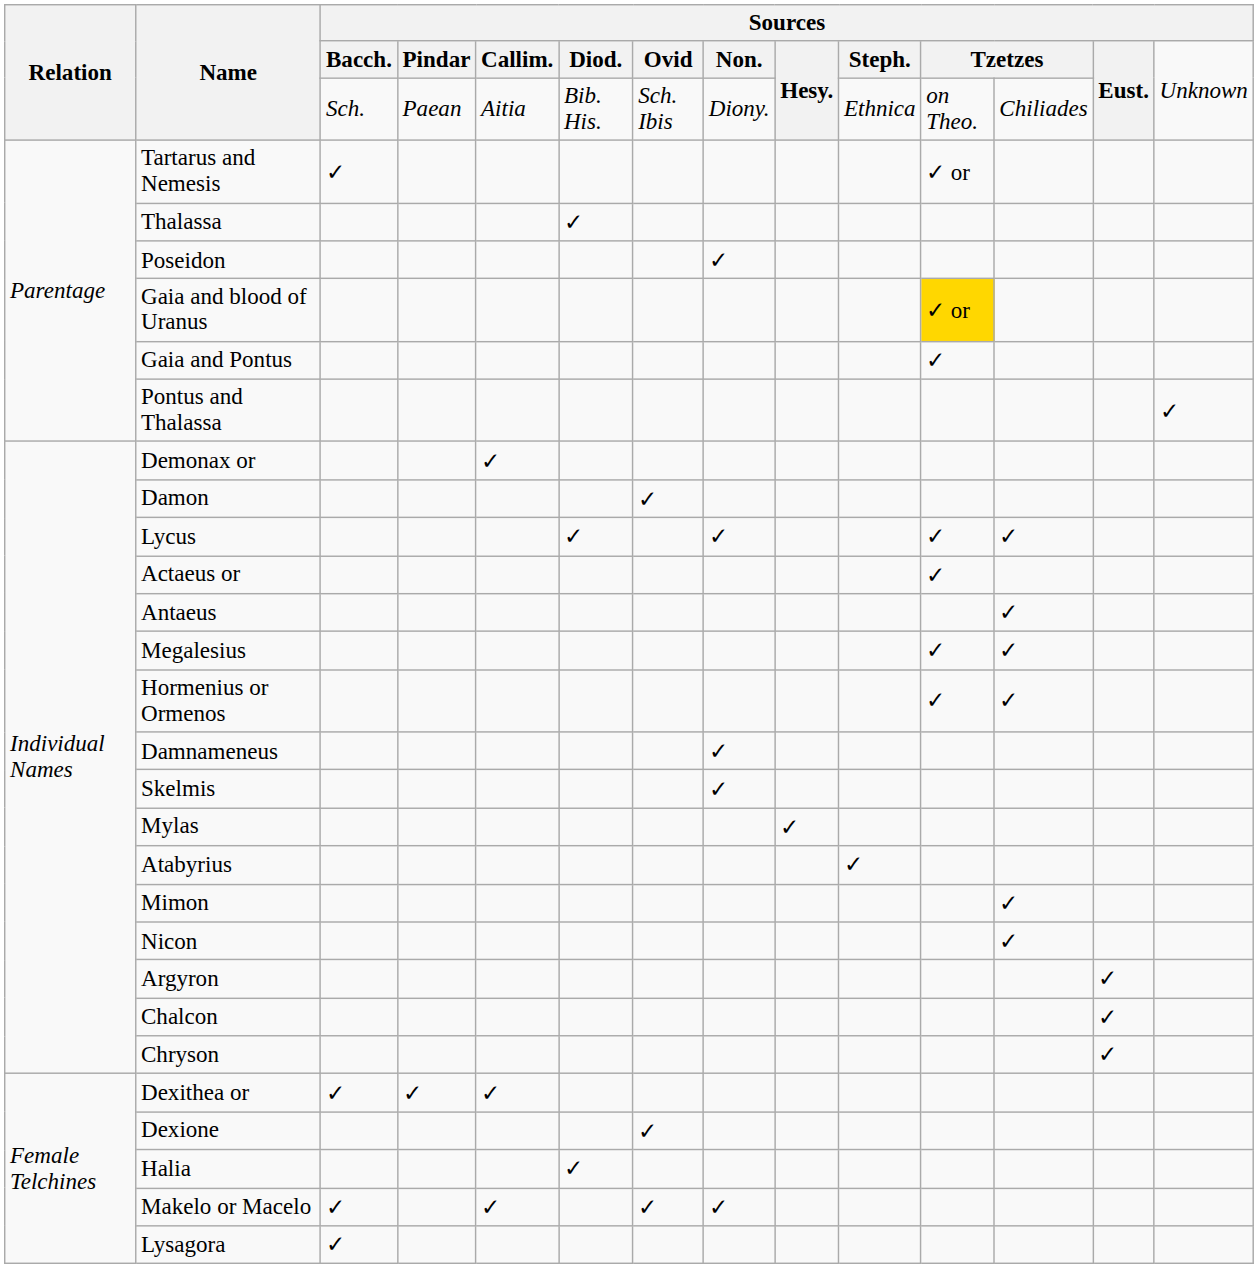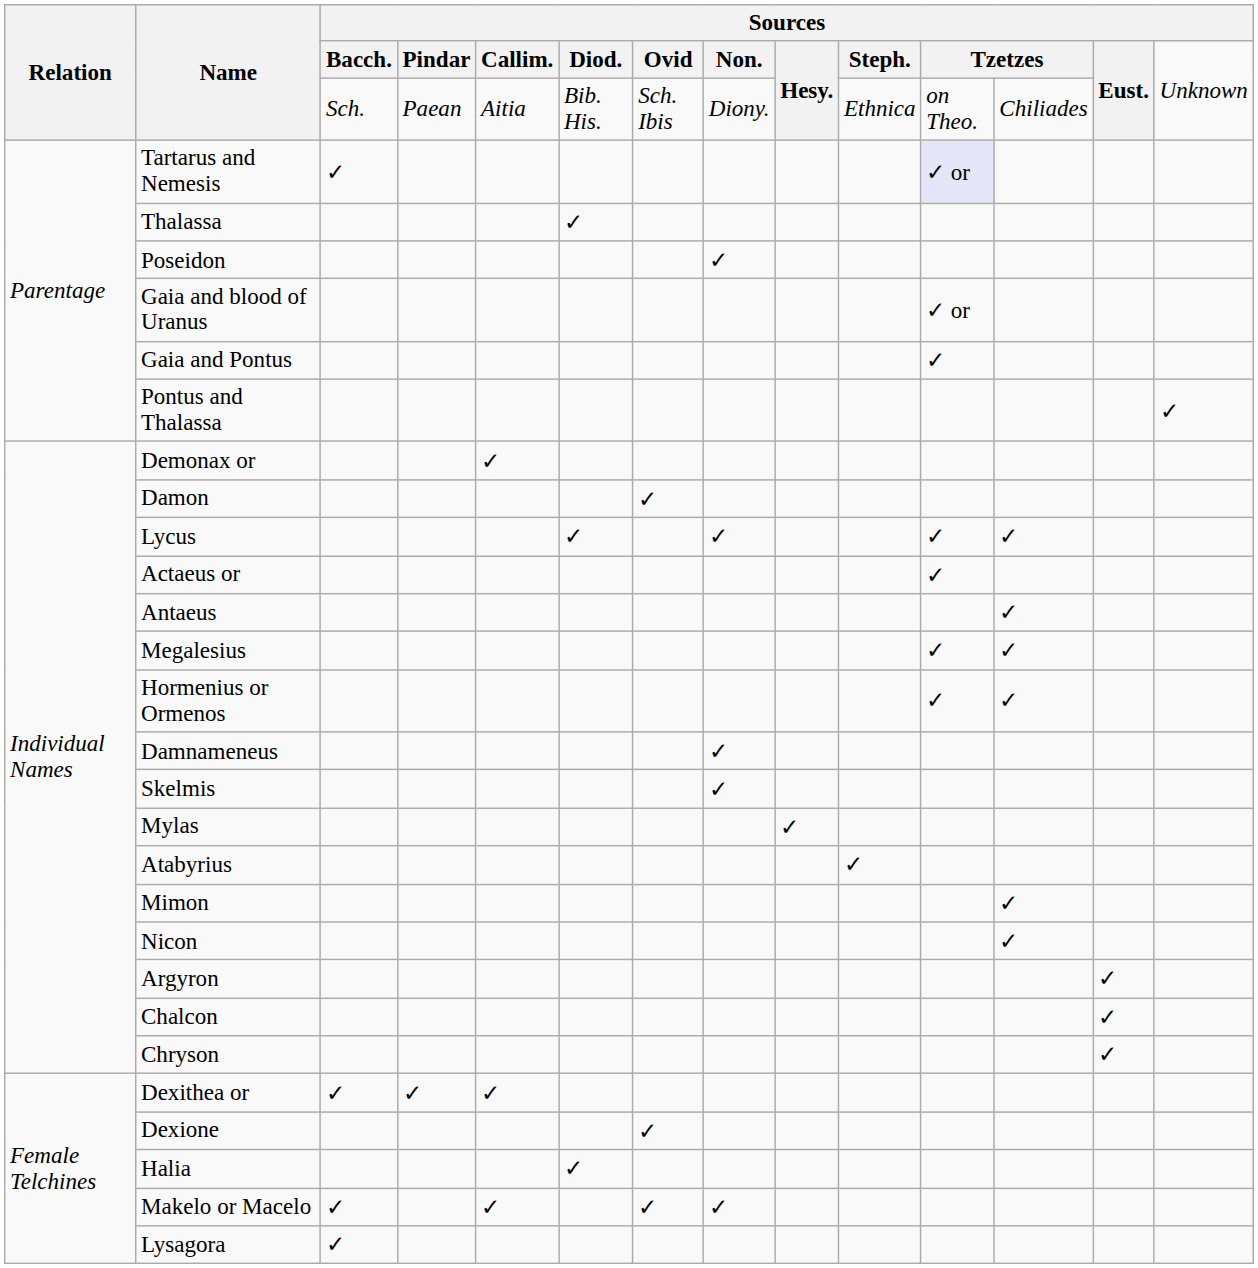(948, 171) no background -> (948, 171) lavender background
(948, 310) gold background -> (948, 310) no background
